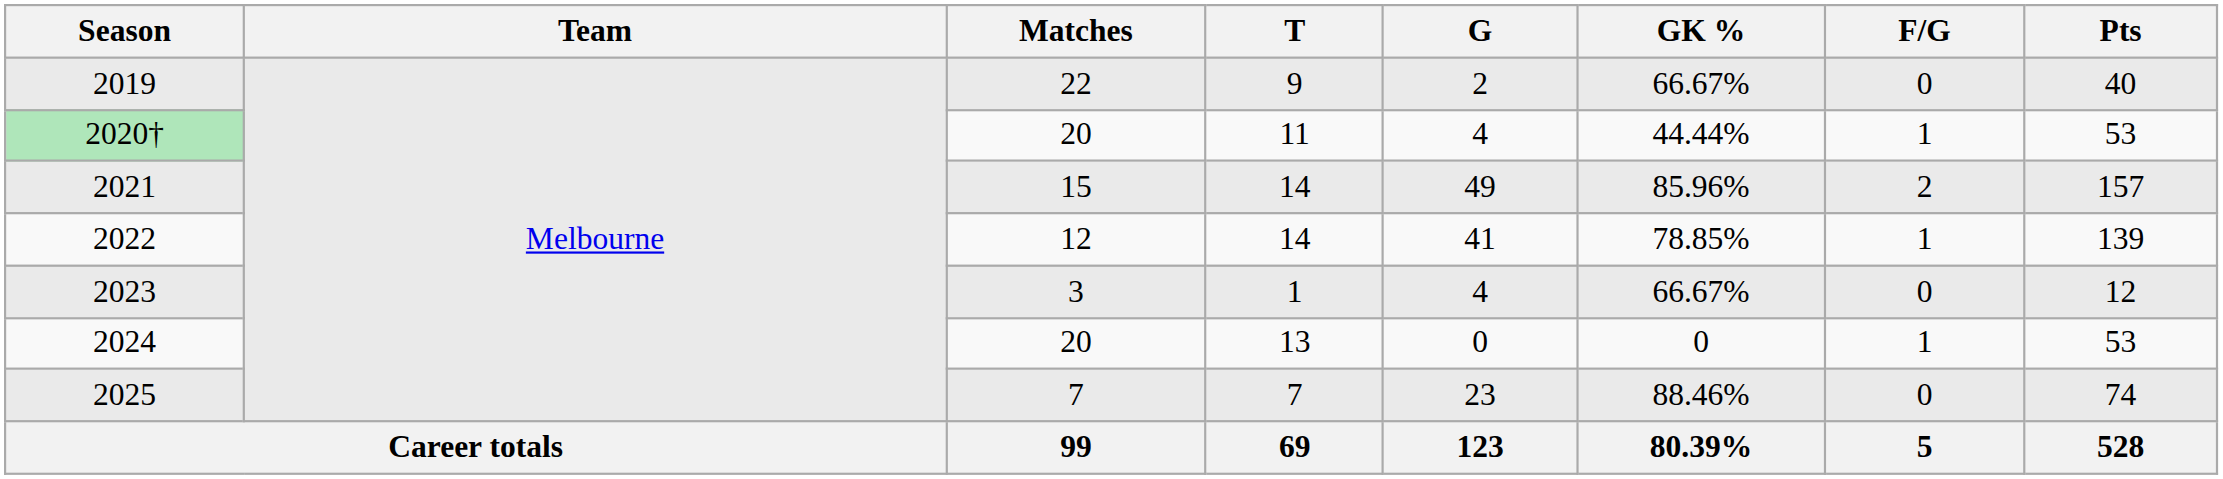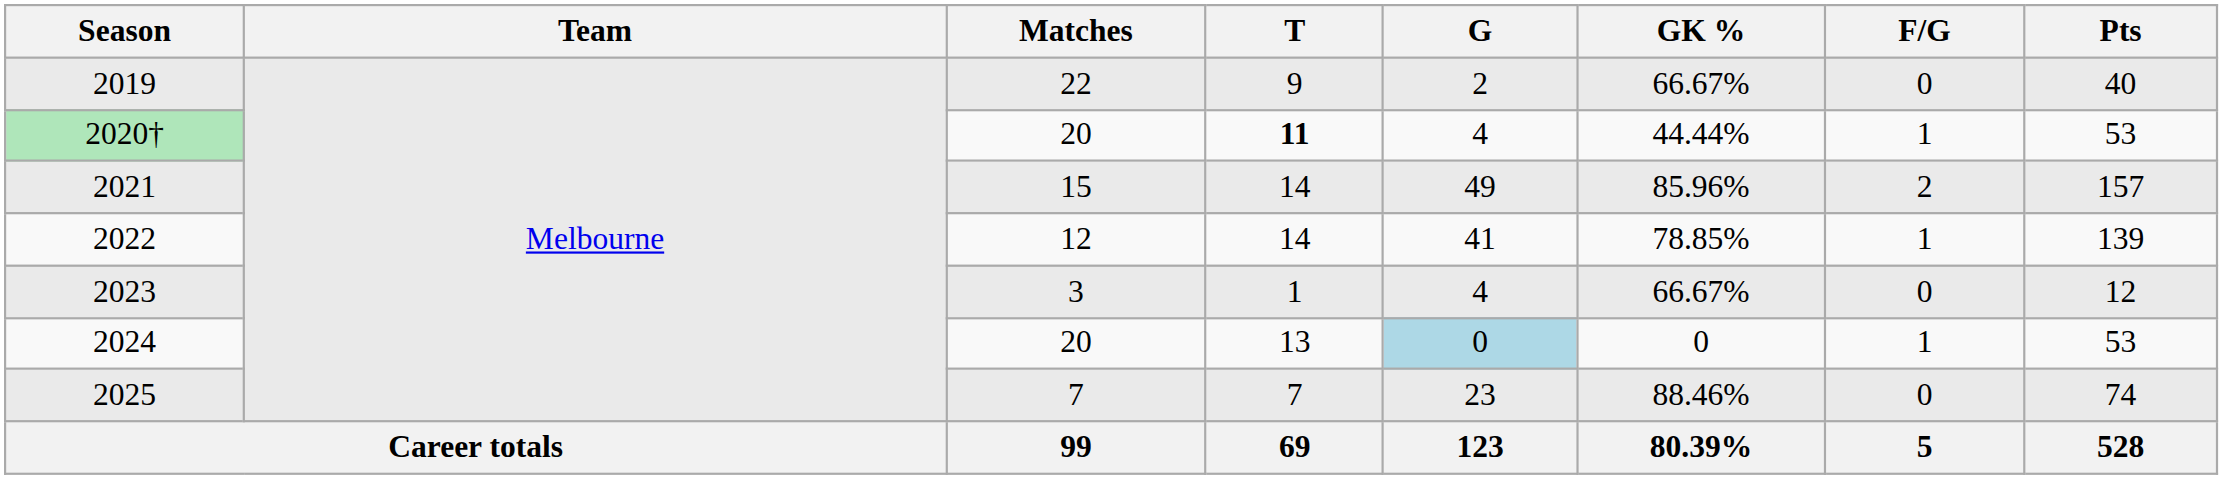(1295, 134) normal -> (1295, 134) bold
(1480, 342) no background -> (1480, 342) lightblue background
